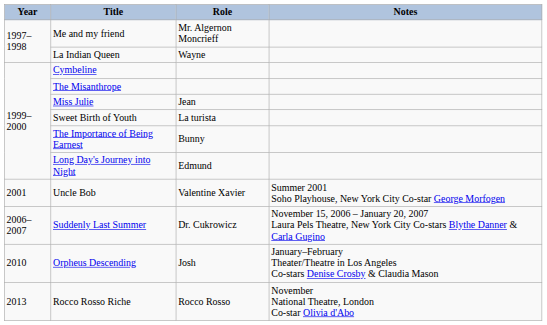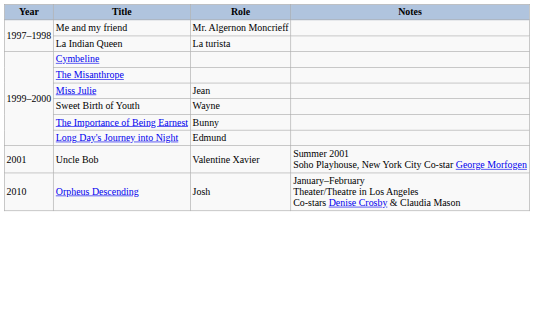(192, 54) Wayne -> (211, 43) La turista
(197, 117) La turista -> (206, 106) Wayne
- row: (100, 225)
- row: (92, 301)
